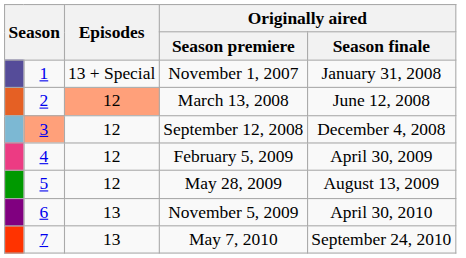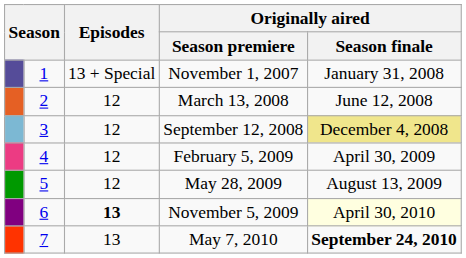(112, 101) lightsalmon background -> (112, 101) no background
(44, 128) lightsalmon background -> (44, 128) no background
(381, 128) no background -> (384, 128) khaki background
(112, 211) normal -> (112, 211) bold
(381, 211) no background -> (384, 211) lightyellow background
(381, 239) normal -> (384, 239) bold
